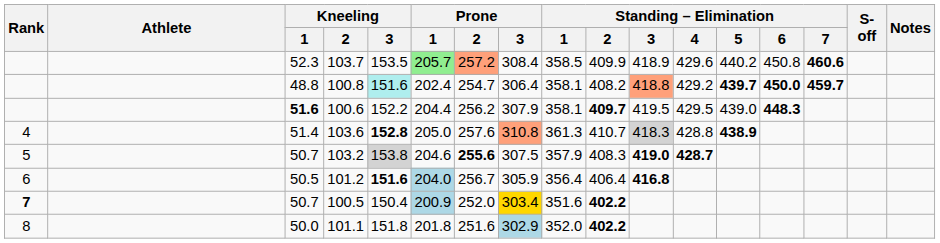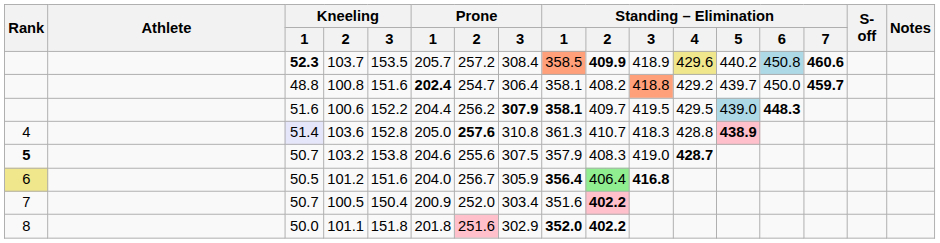(304, 62) normal -> (304, 62) bold
(433, 62) lightgreen background -> (433, 62) no background
(477, 62) lightsalmon background -> (477, 62) no background
(564, 62) no background -> (564, 62) lightsalmon background
(607, 62) normal -> (607, 62) bold
(695, 62) no background -> (695, 62) khaki background
(782, 62) no background -> (782, 62) lightblue background
(389, 86) paleturquoise background -> (389, 86) no background
(433, 86) normal -> (433, 86) bold
(738, 86) bold -> (738, 86) normal
(782, 86) bold -> (782, 86) normal
(304, 109) bold -> (304, 109) normal
(520, 109) normal -> (520, 109) bold
(564, 109) normal -> (564, 109) bold
(607, 109) bold -> (607, 109) normal
(738, 109) no background -> (738, 109) lightblue background
(304, 132) no background -> (304, 132) lavender background
(389, 132) bold -> (389, 132) normal
(477, 132) normal -> (477, 132) bold
(520, 132) lightsalmon background -> (520, 132) no background
(651, 132) lightgrey background -> (651, 132) no background
(738, 132) no background -> (738, 132) pink background
(26, 156) normal -> (26, 156) bold
(389, 156) lightgrey background -> (389, 156) no background
(477, 156) bold -> (477, 156) normal
(651, 156) bold -> (651, 156) normal
(26, 179) no background -> (26, 179) khaki background
(389, 179) bold -> (389, 179) normal
(433, 179) lightblue background -> (433, 179) no background
(564, 179) normal -> (564, 179) bold
(607, 179) no background -> (607, 179) lightgreen background
(26, 202) bold -> (26, 202) normal
(433, 202) lightblue background -> (433, 202) no background
(520, 202) gold background -> (520, 202) no background
(607, 202) no background -> (607, 202) pink background
(477, 226) no background -> (477, 226) pink background
(520, 226) lightblue background -> (520, 226) no background
(564, 226) normal -> (564, 226) bold
